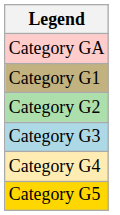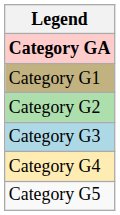(57, 48) normal -> (60, 48) bold
(55, 195) gold background -> (55, 195) no background
